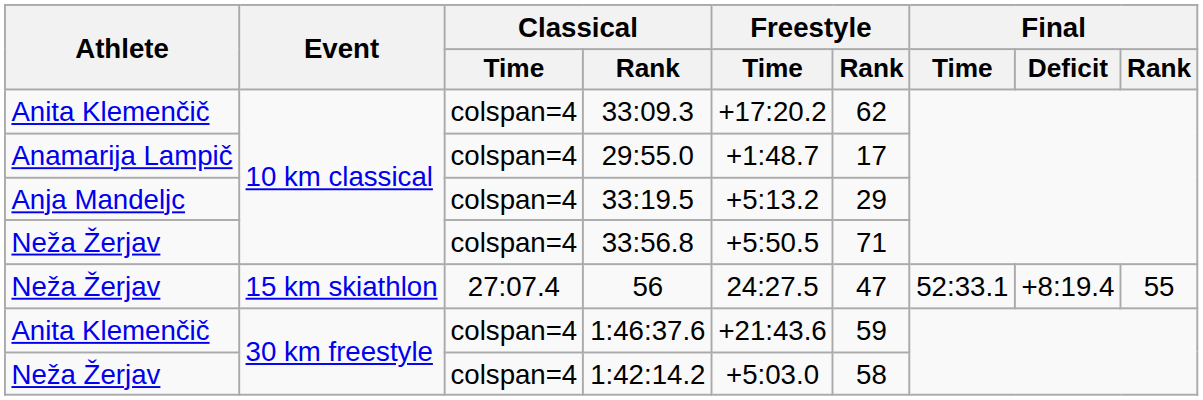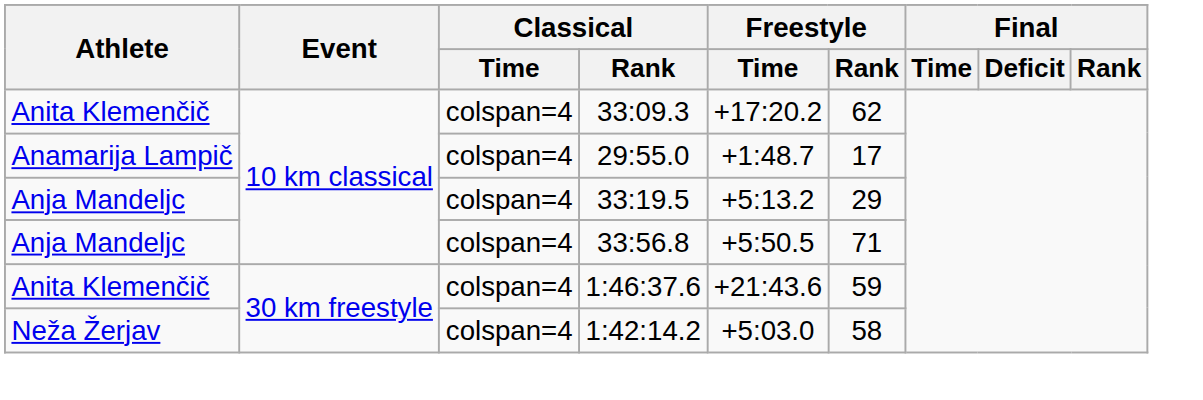(86, 243) Neža Žerjav -> (98, 243) Anja Mandeljc
- row: (648, 287)
